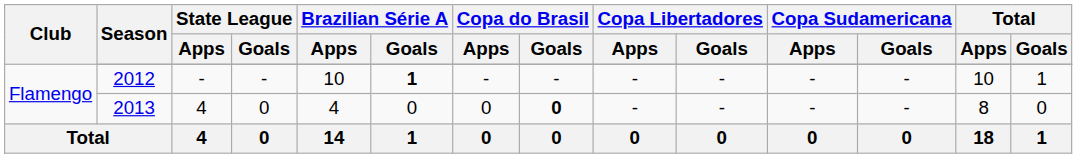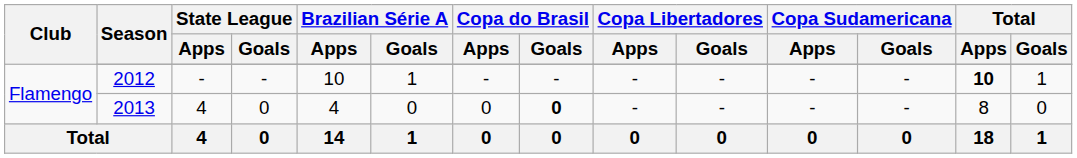(412, 78) bold -> (412, 78) normal
(984, 78) normal -> (984, 78) bold
